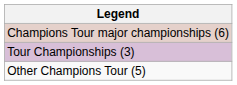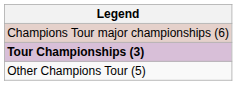(71, 52) normal -> (76, 52) bold
